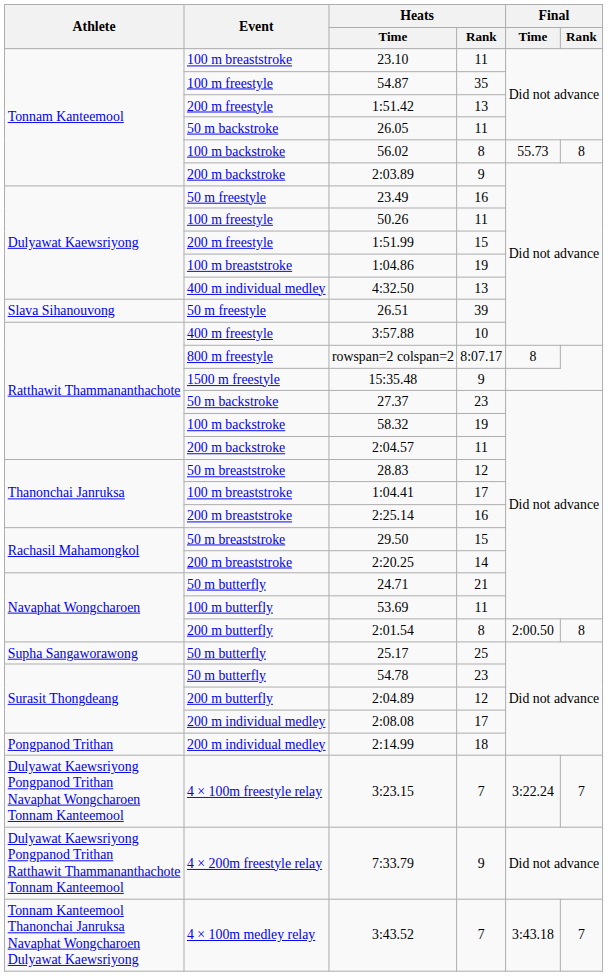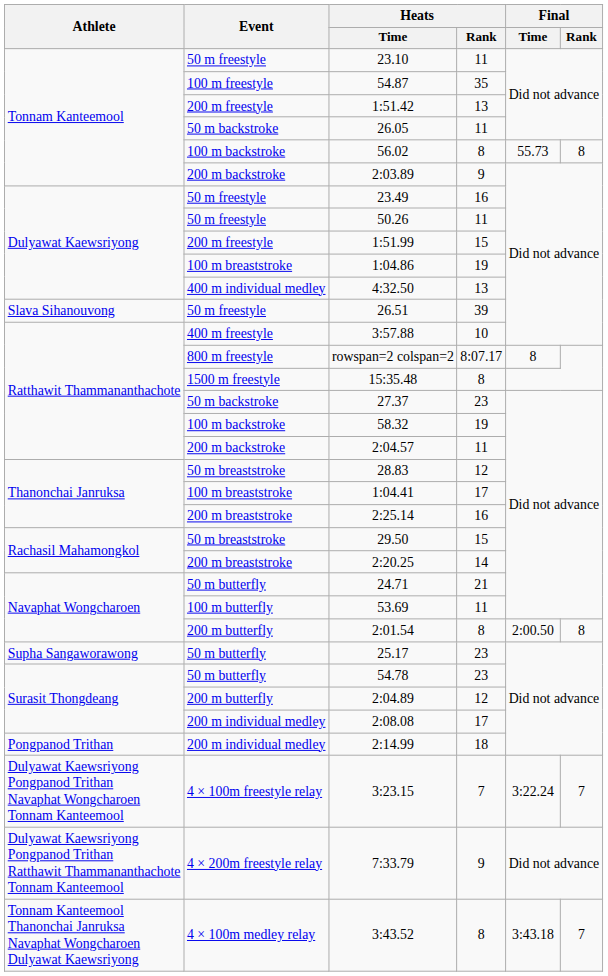(240, 60) 100 m breaststroke -> (226, 60) 50 m freestyle
(230, 220) 100 m freestyle -> (226, 220) 50 m freestyle
(481, 379) 9 -> (481, 379) 8
(481, 653) 25 -> (481, 653) 23
(481, 935) 7 -> (481, 935) 8
